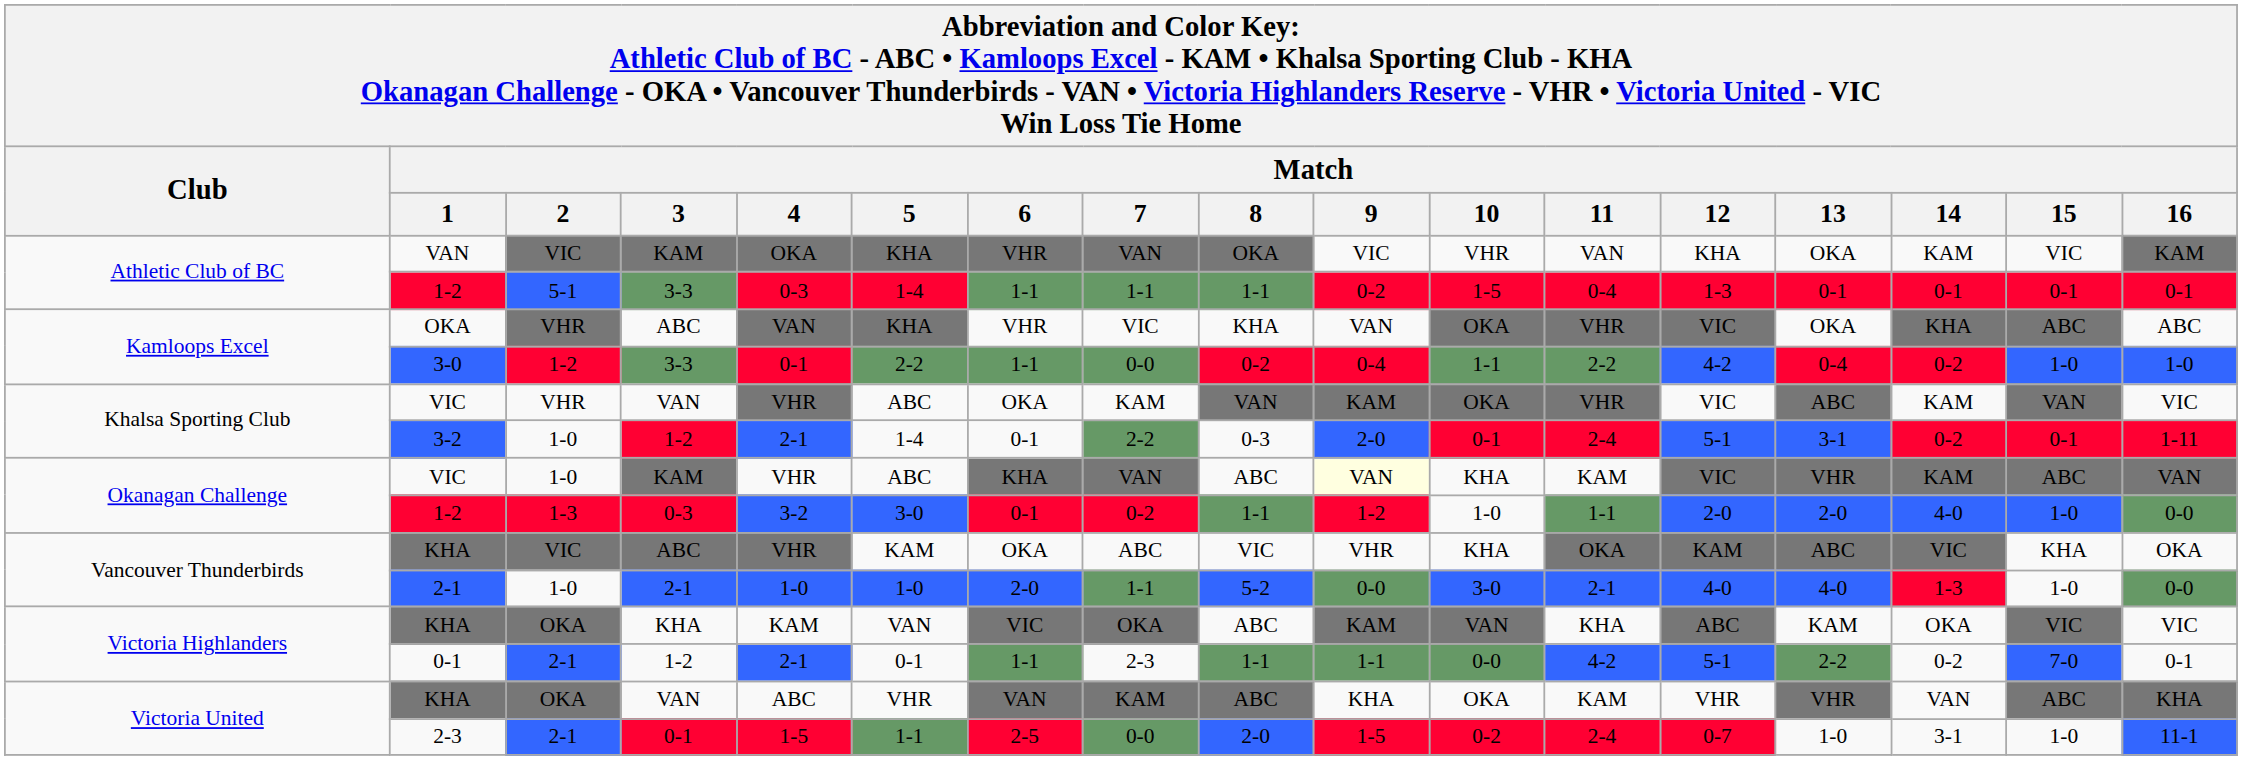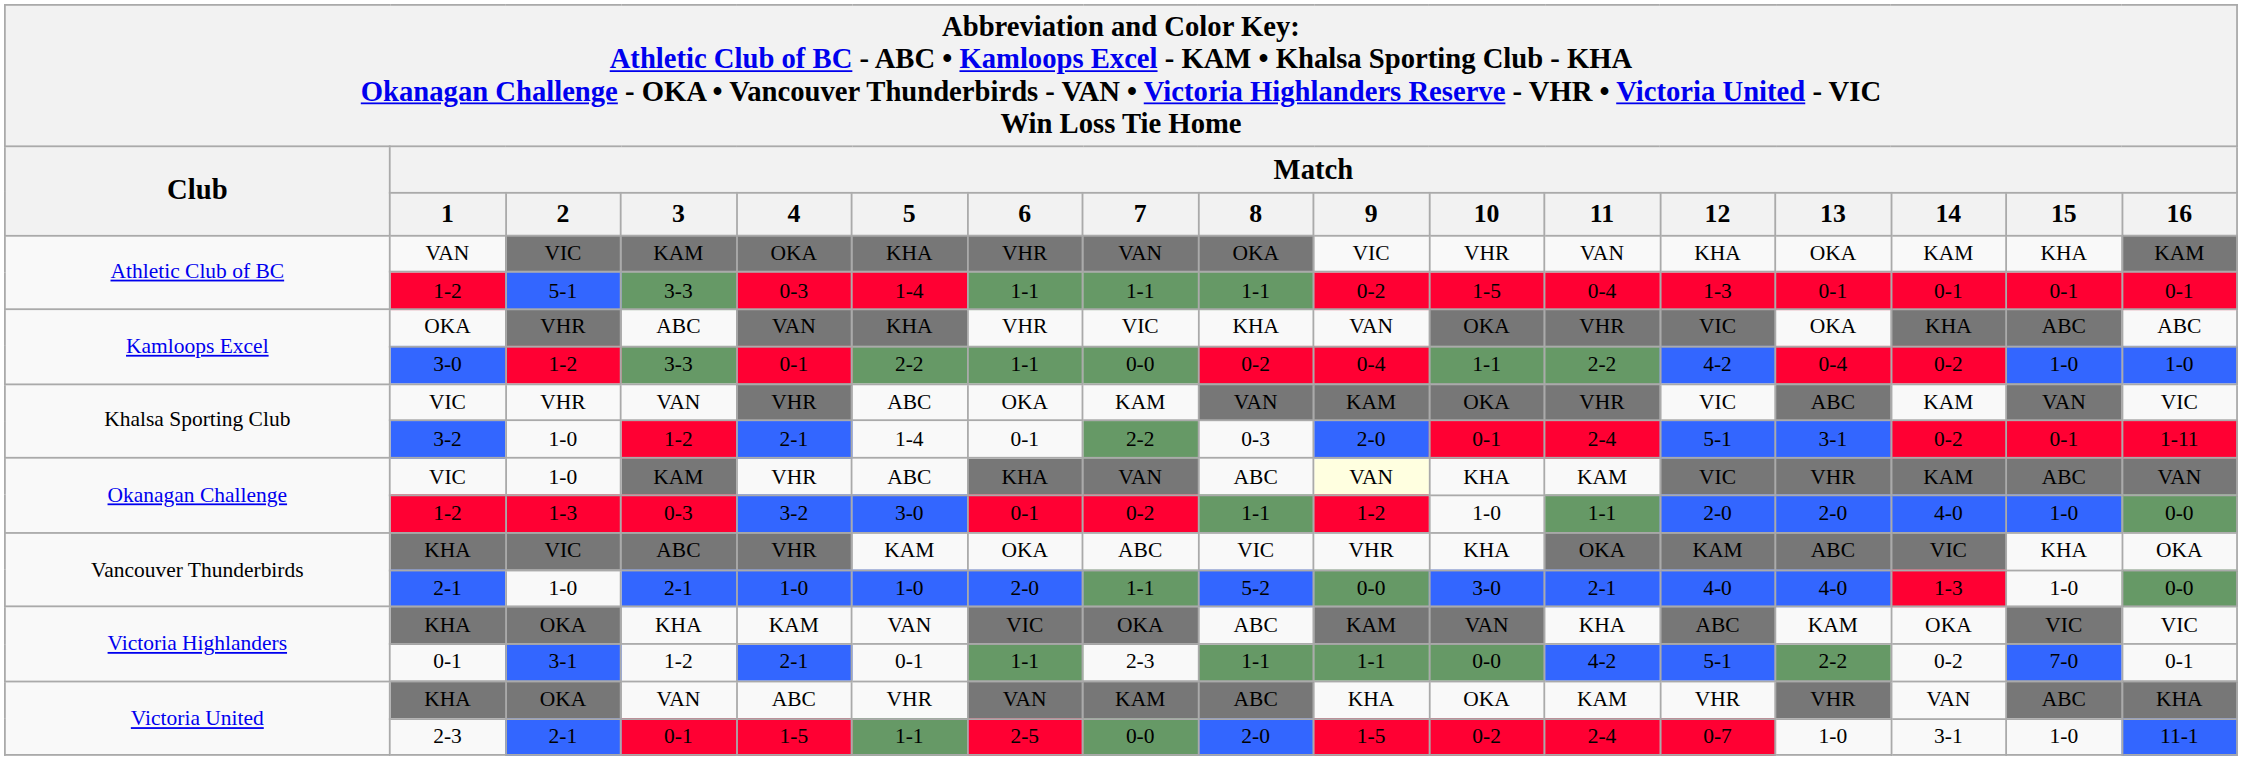(2064, 253) VIC -> (2064, 253) KHA
(563, 662) 2-1 -> (563, 662) 3-1
